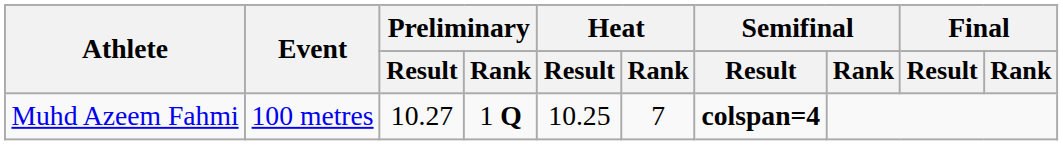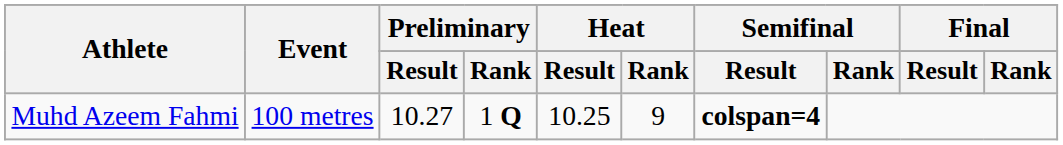(658, 116) 7 -> (658, 116) 9
